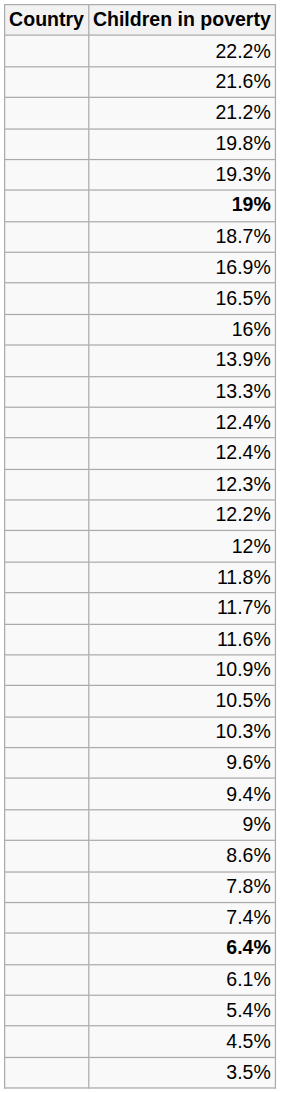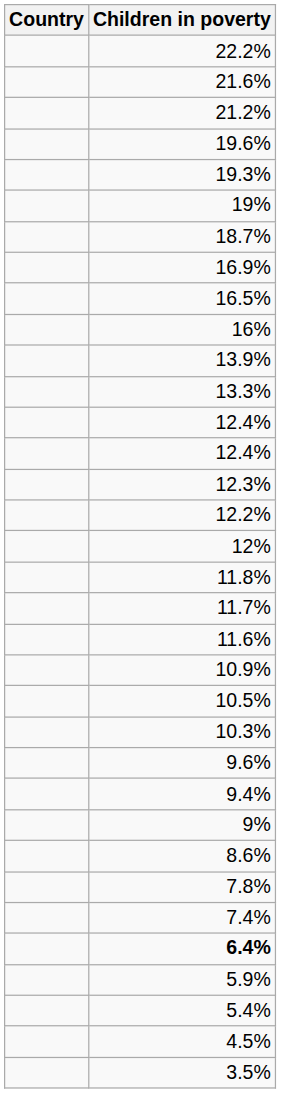(243, 143) 19.8% -> (243, 143) 19.6%
(251, 205) bold -> (251, 205) normal
(249, 979) 6.1% -> (249, 979) 5.9%
